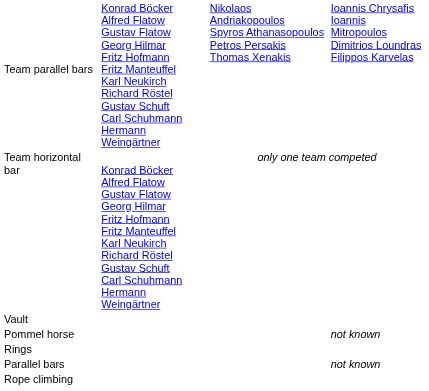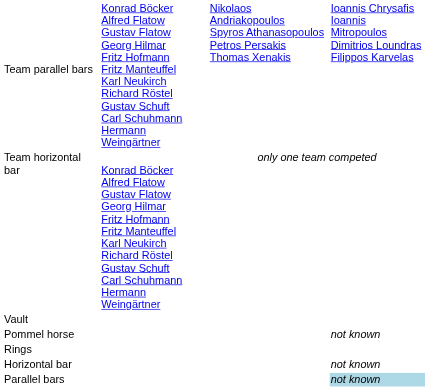+ row: (38, 364)
(356, 364) no background -> (356, 379) lightblue background
- row: (39, 379)
